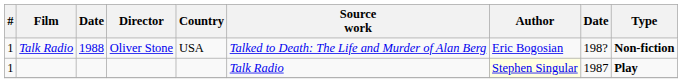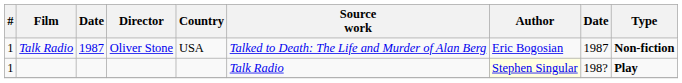(91, 48) 1988 -> (91, 48) 1987
(596, 48) 198? -> (596, 48) 1987
(596, 68) 1987 -> (596, 68) 198?
